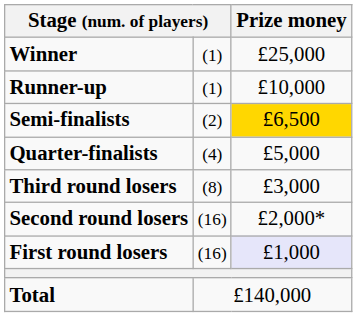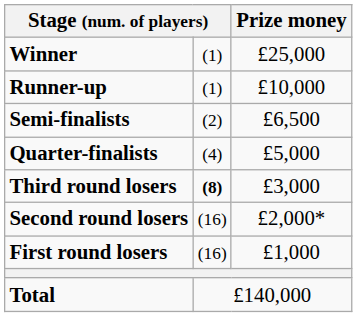(291, 119) gold background -> (291, 119) no background
(212, 187) normal -> (212, 185) bold
(291, 251) lavender background -> (291, 251) no background
